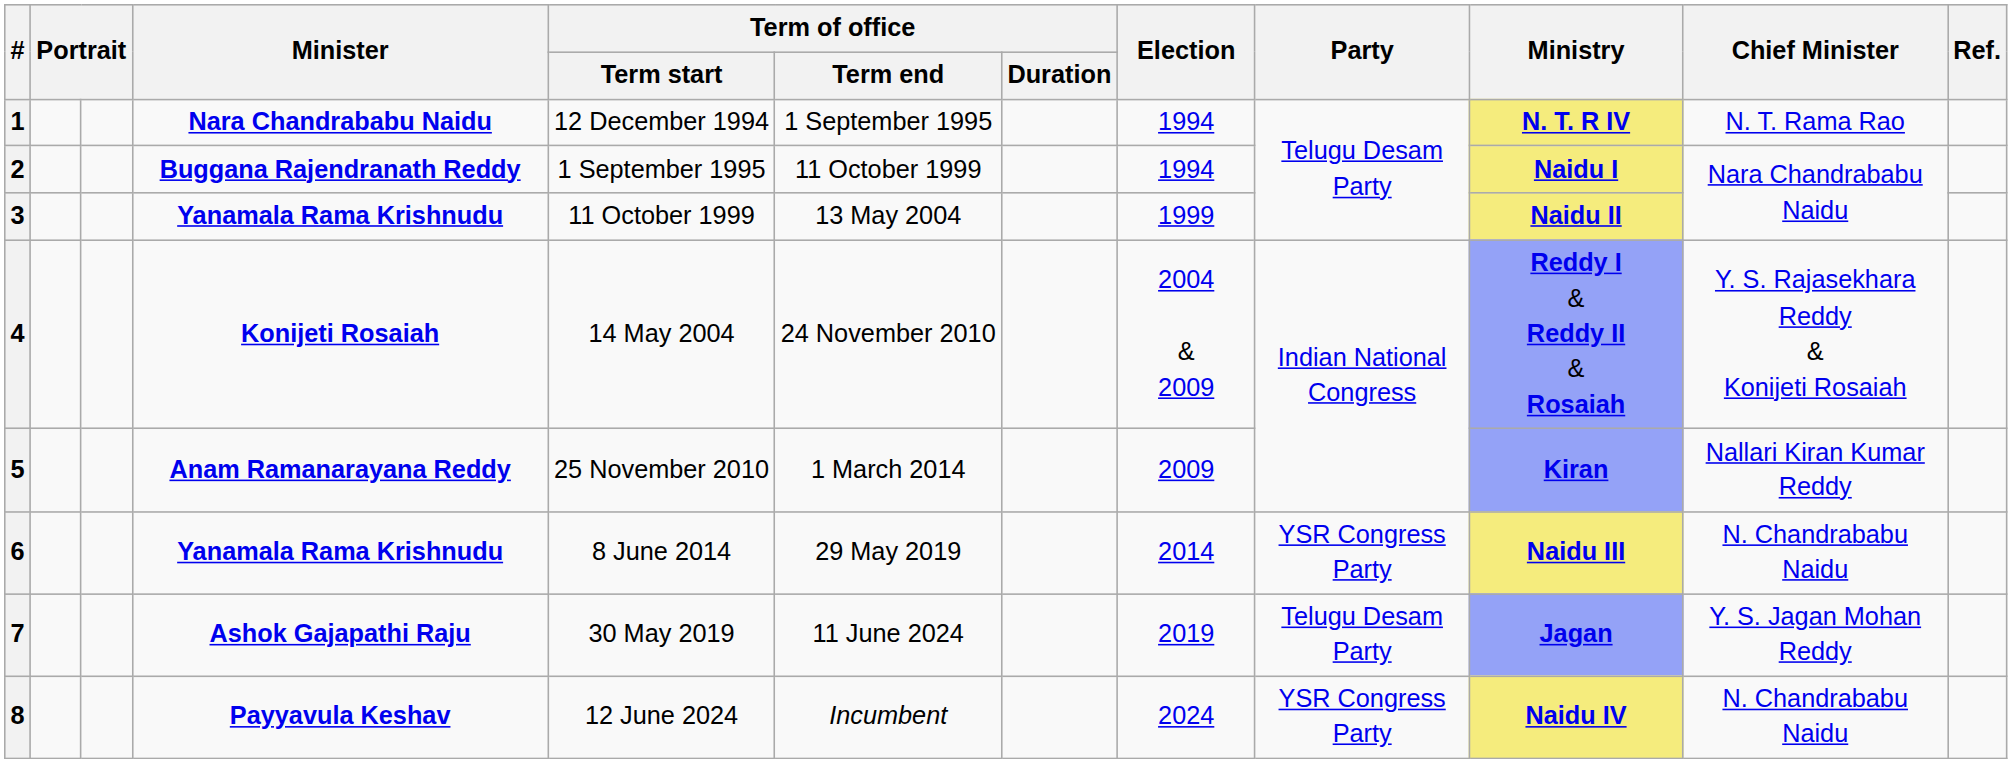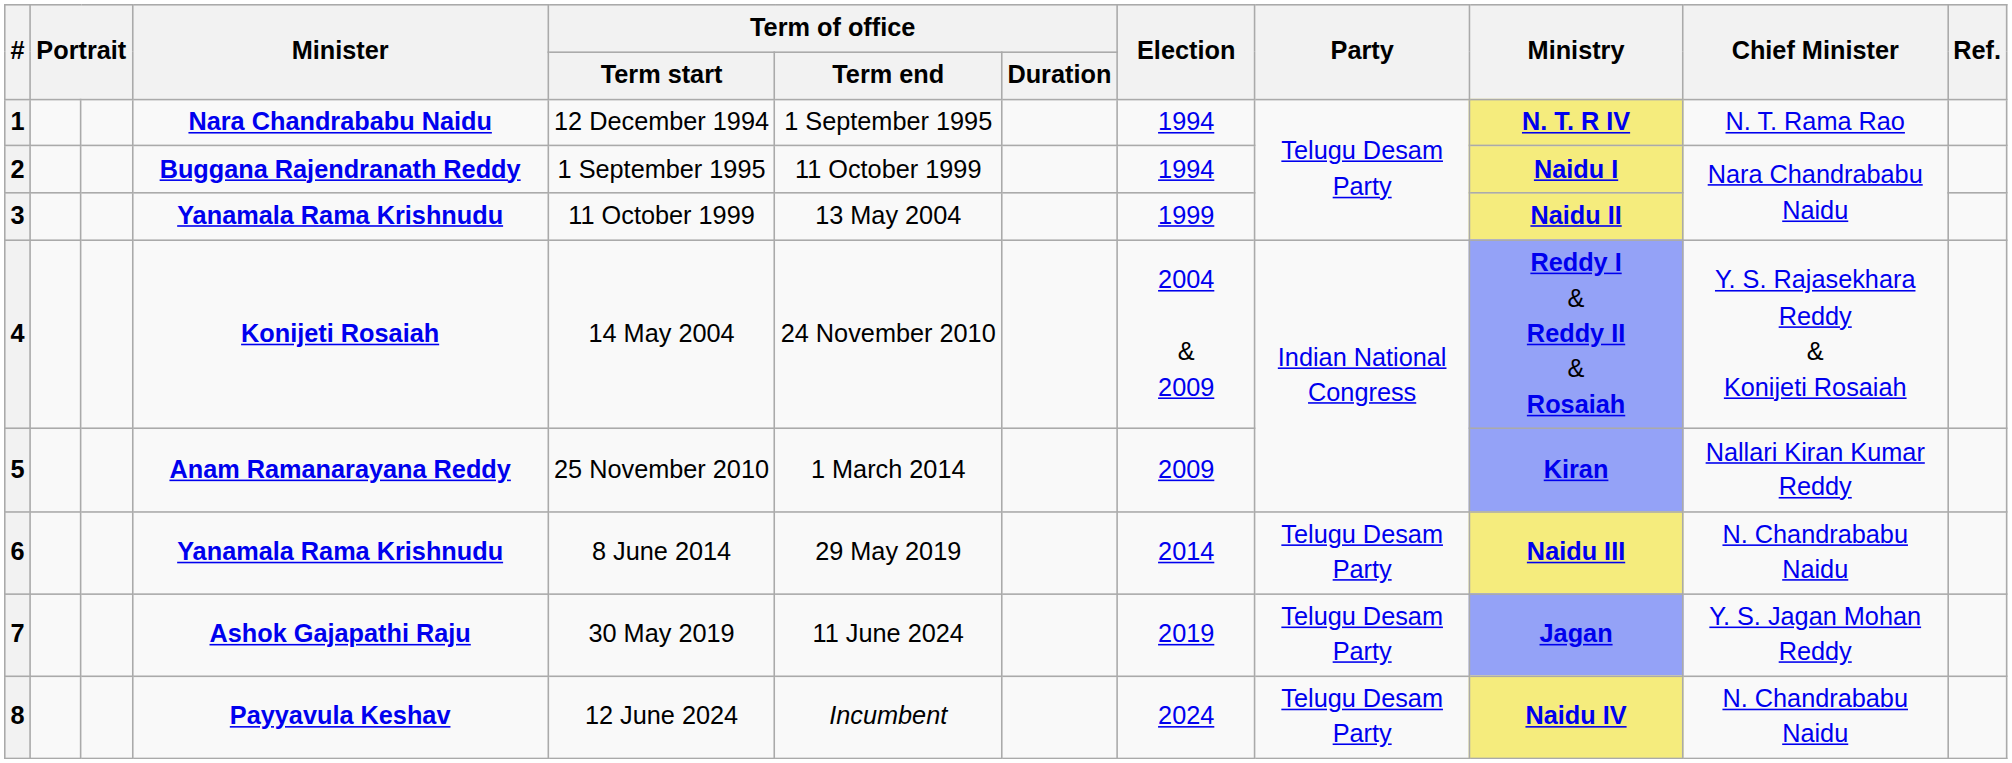(1362, 551) YSR Congress Party -> (1362, 551) Telugu Desam Party
(1362, 716) YSR Congress Party -> (1362, 716) Telugu Desam Party
